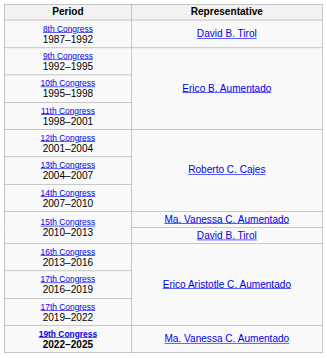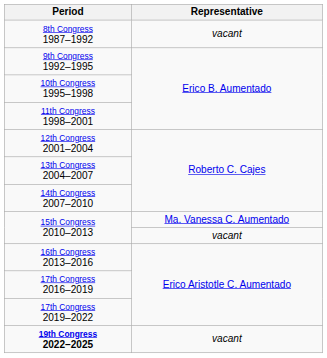(227, 34) David B. Tirol -> (227, 34) vacant
(227, 235) David B. Tirol -> (227, 235) vacant
(227, 339) Ma. Vanessa C. Aumentado -> (227, 339) vacant
